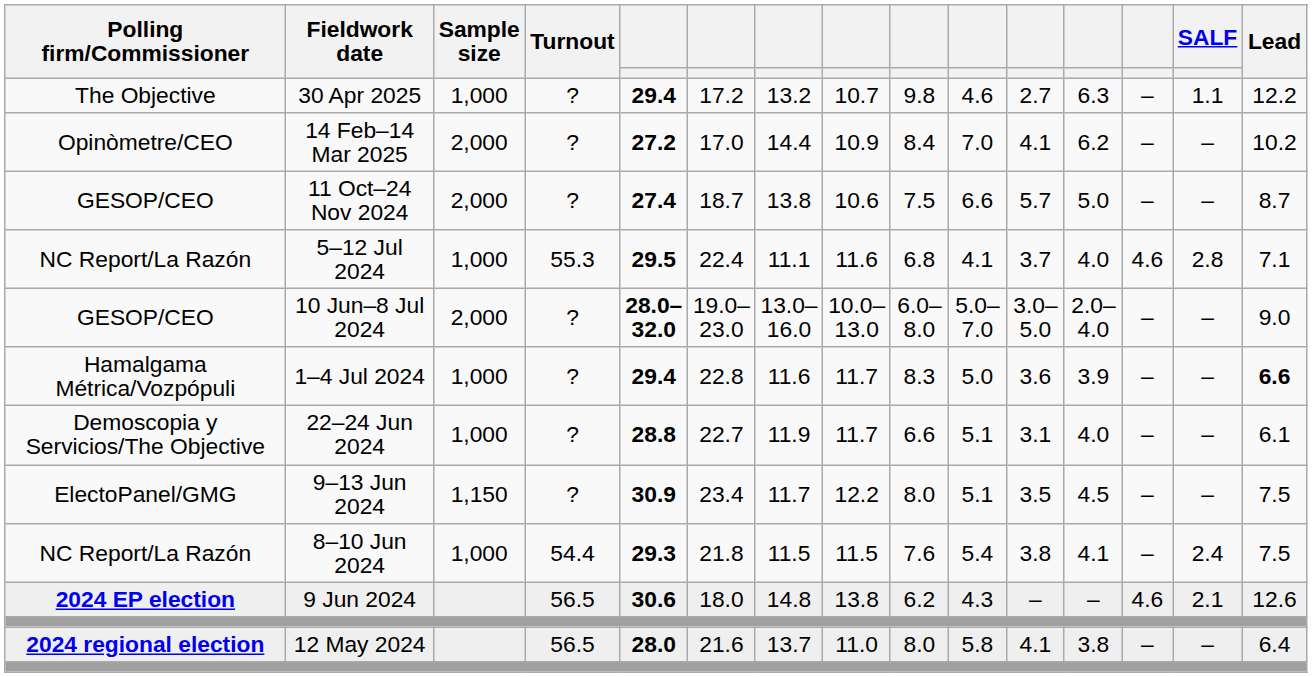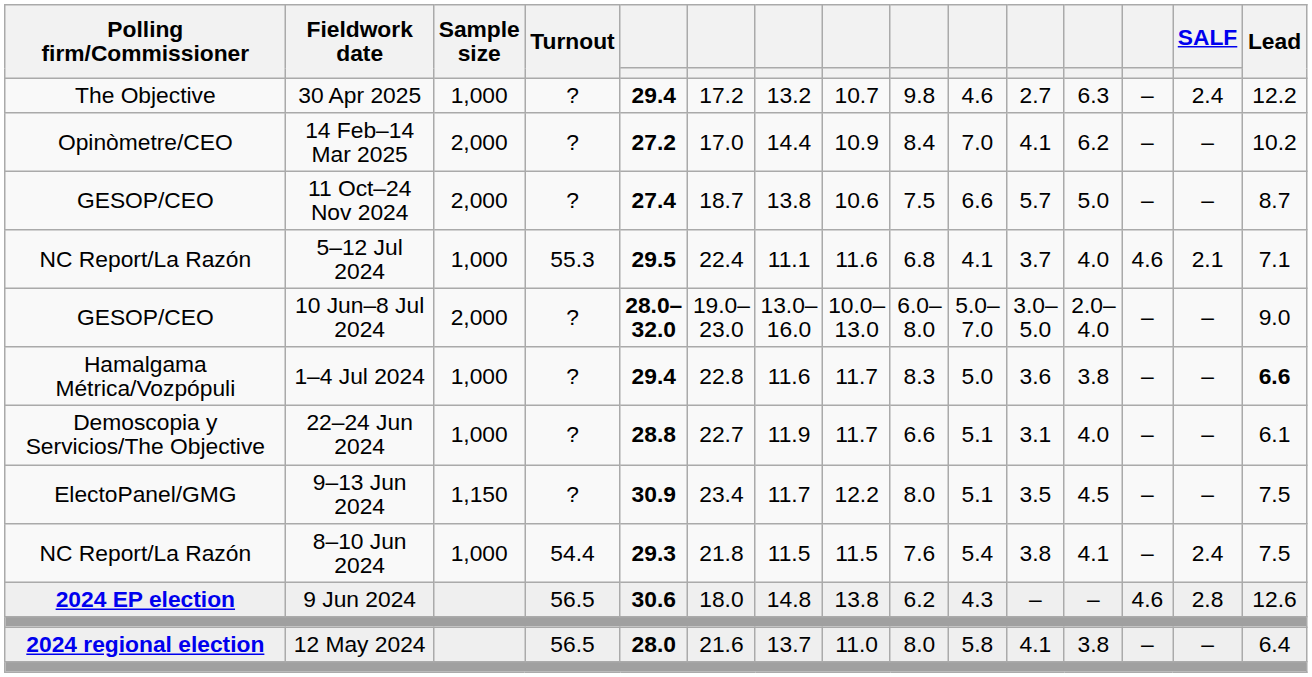(1208, 95) 1.1 -> (1208, 95) 2.4
(1208, 259) 2.8 -> (1208, 259) 2.1
(1093, 376) 3.9 -> (1093, 376) 3.8
(1208, 598) 2.1 -> (1208, 598) 2.8
